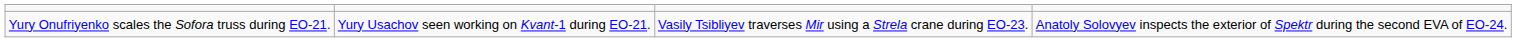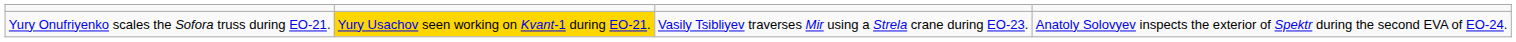(494, 25) no background -> (494, 25) gold background
